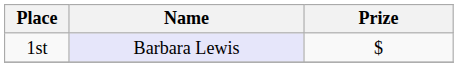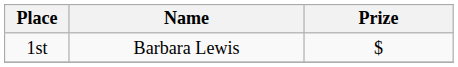(187, 47) lavender background -> (187, 47) no background
